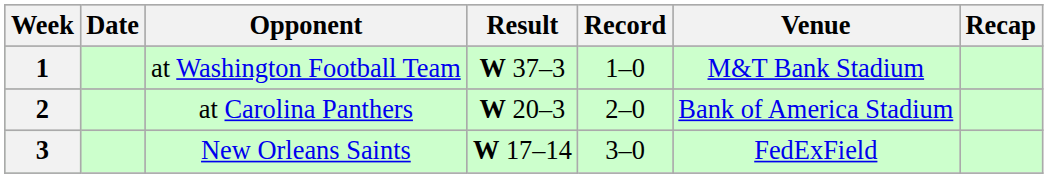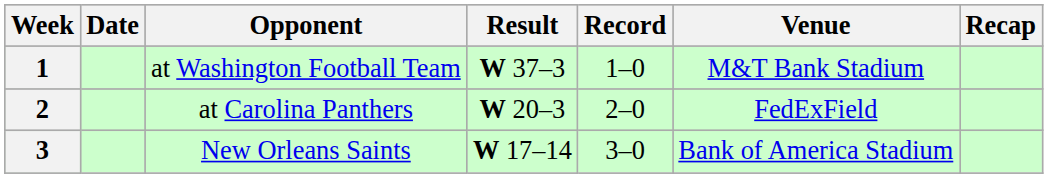(816, 109) Bank of America Stadium -> (816, 109) FedExField
(816, 151) FedExField -> (816, 151) Bank of America Stadium
